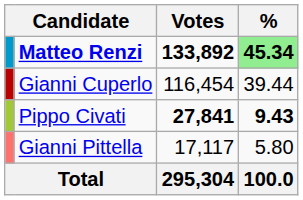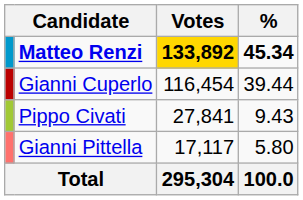(198, 52) no background -> (198, 52) gold background
(269, 52) lightgreen background -> (269, 52) no background
(204, 116) bold -> (204, 116) normal
(274, 116) bold -> (274, 116) normal
